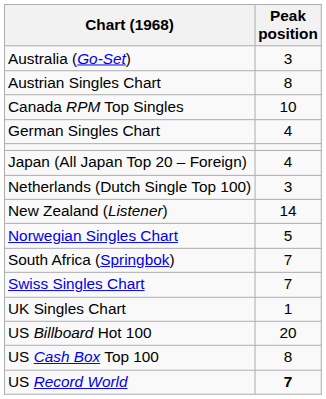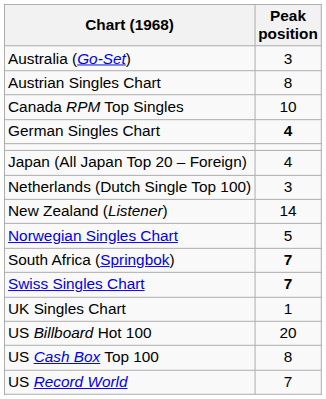(288, 131) normal -> (288, 131) bold
(288, 260) normal -> (288, 260) bold
(288, 284) normal -> (288, 284) bold
(288, 382) bold -> (288, 382) normal
